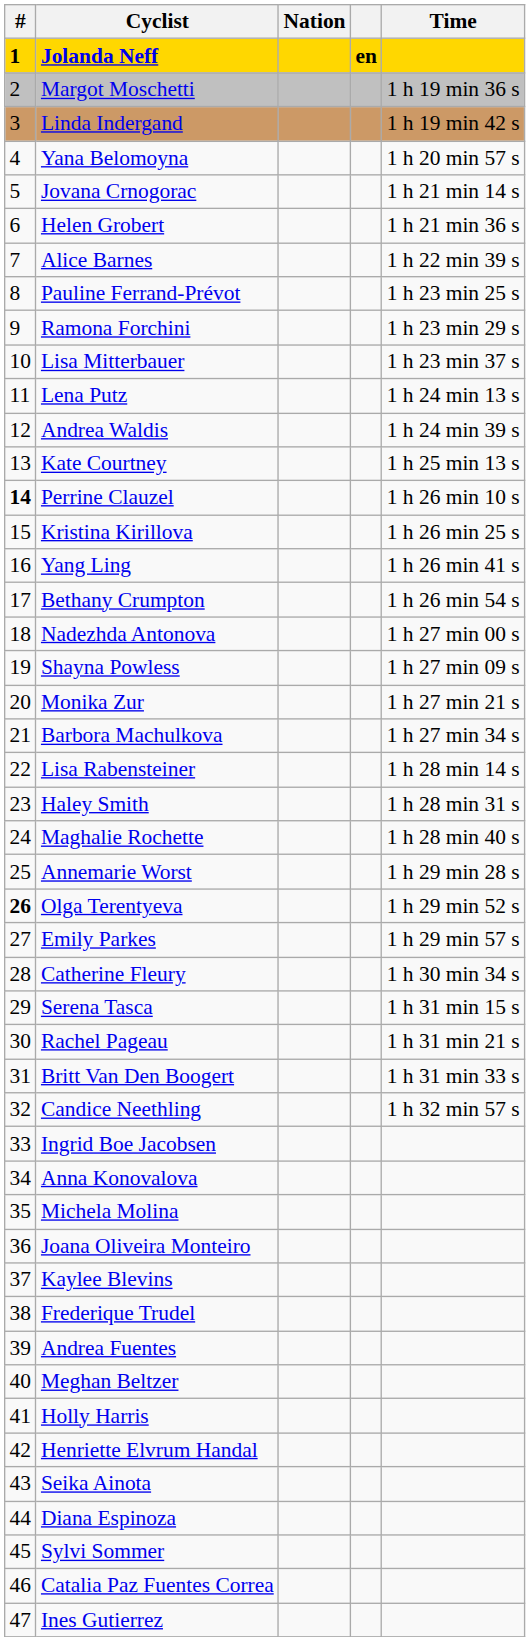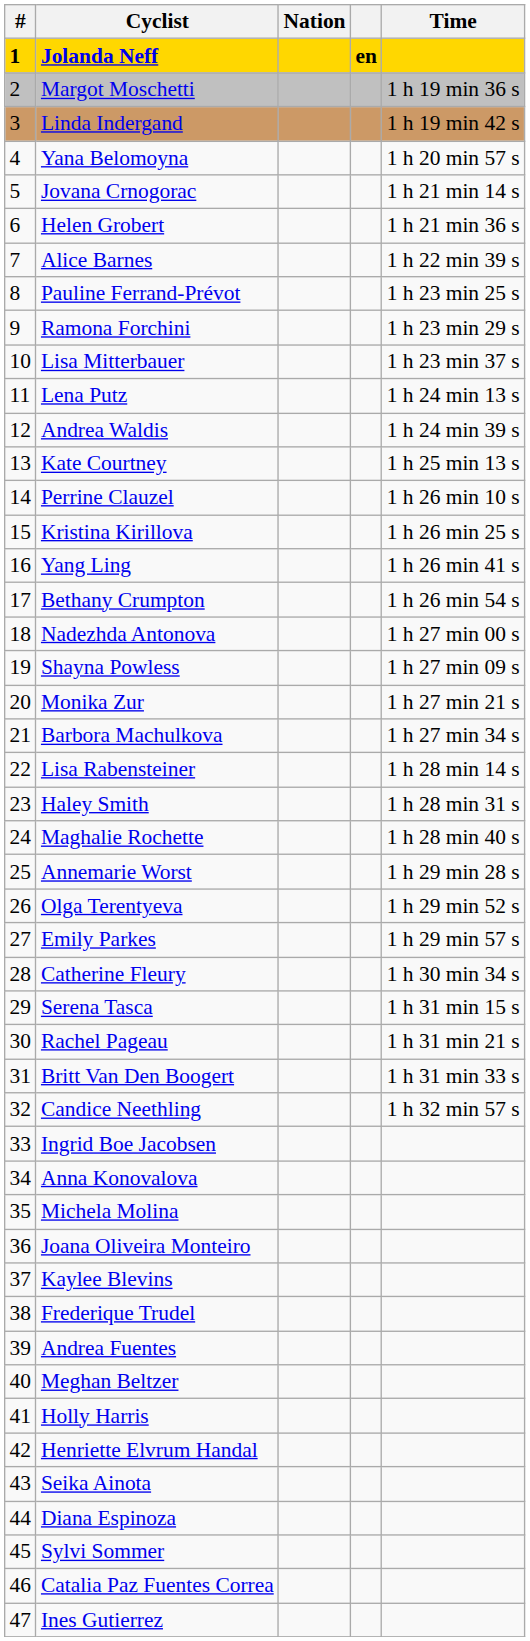(20, 497) bold -> (20, 497) normal
(20, 905) bold -> (20, 905) normal
